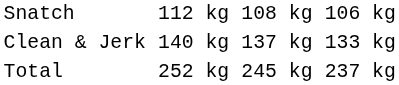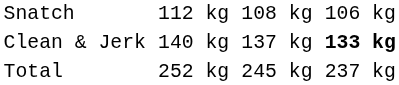(360, 43) normal -> (360, 43) bold
